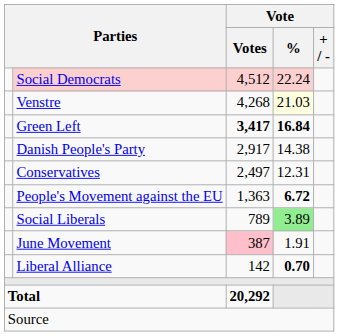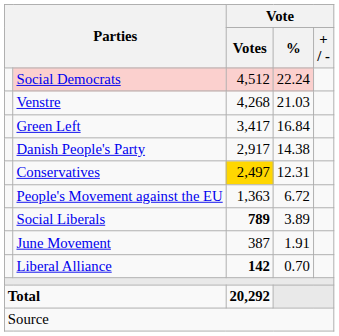(293, 102) lightyellow background -> (293, 102) no background
(253, 126) bold -> (253, 126) normal
(293, 126) bold -> (293, 126) normal
(253, 172) no background -> (253, 172) gold background
(297, 196) bold -> (297, 196) normal
(259, 219) normal -> (259, 219) bold
(297, 219) lightgreen background -> (297, 219) no background
(259, 242) pink background -> (259, 242) no background
(259, 266) normal -> (259, 266) bold
(297, 266) bold -> (297, 266) normal
